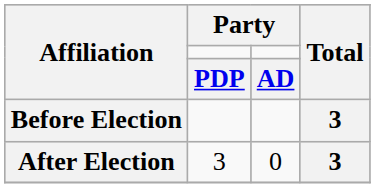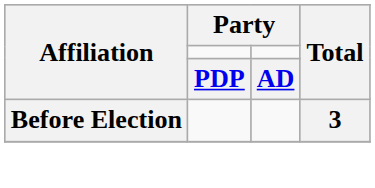- row: (96, 161)
